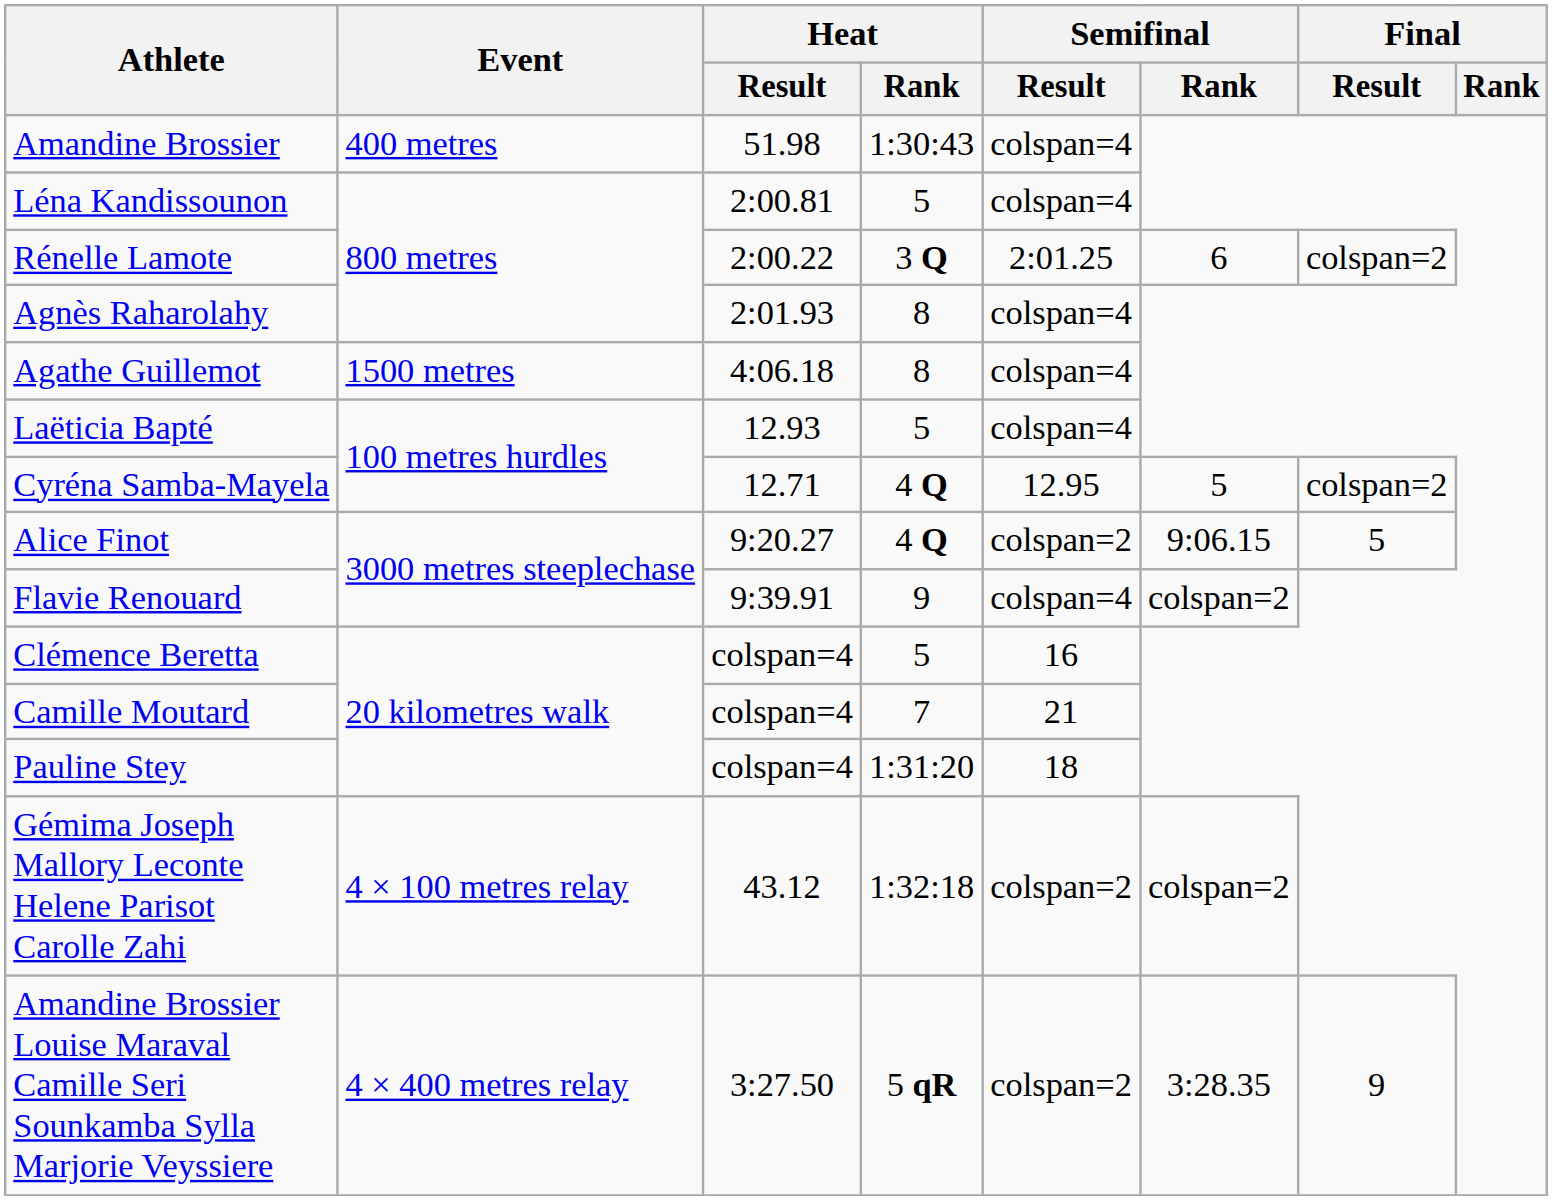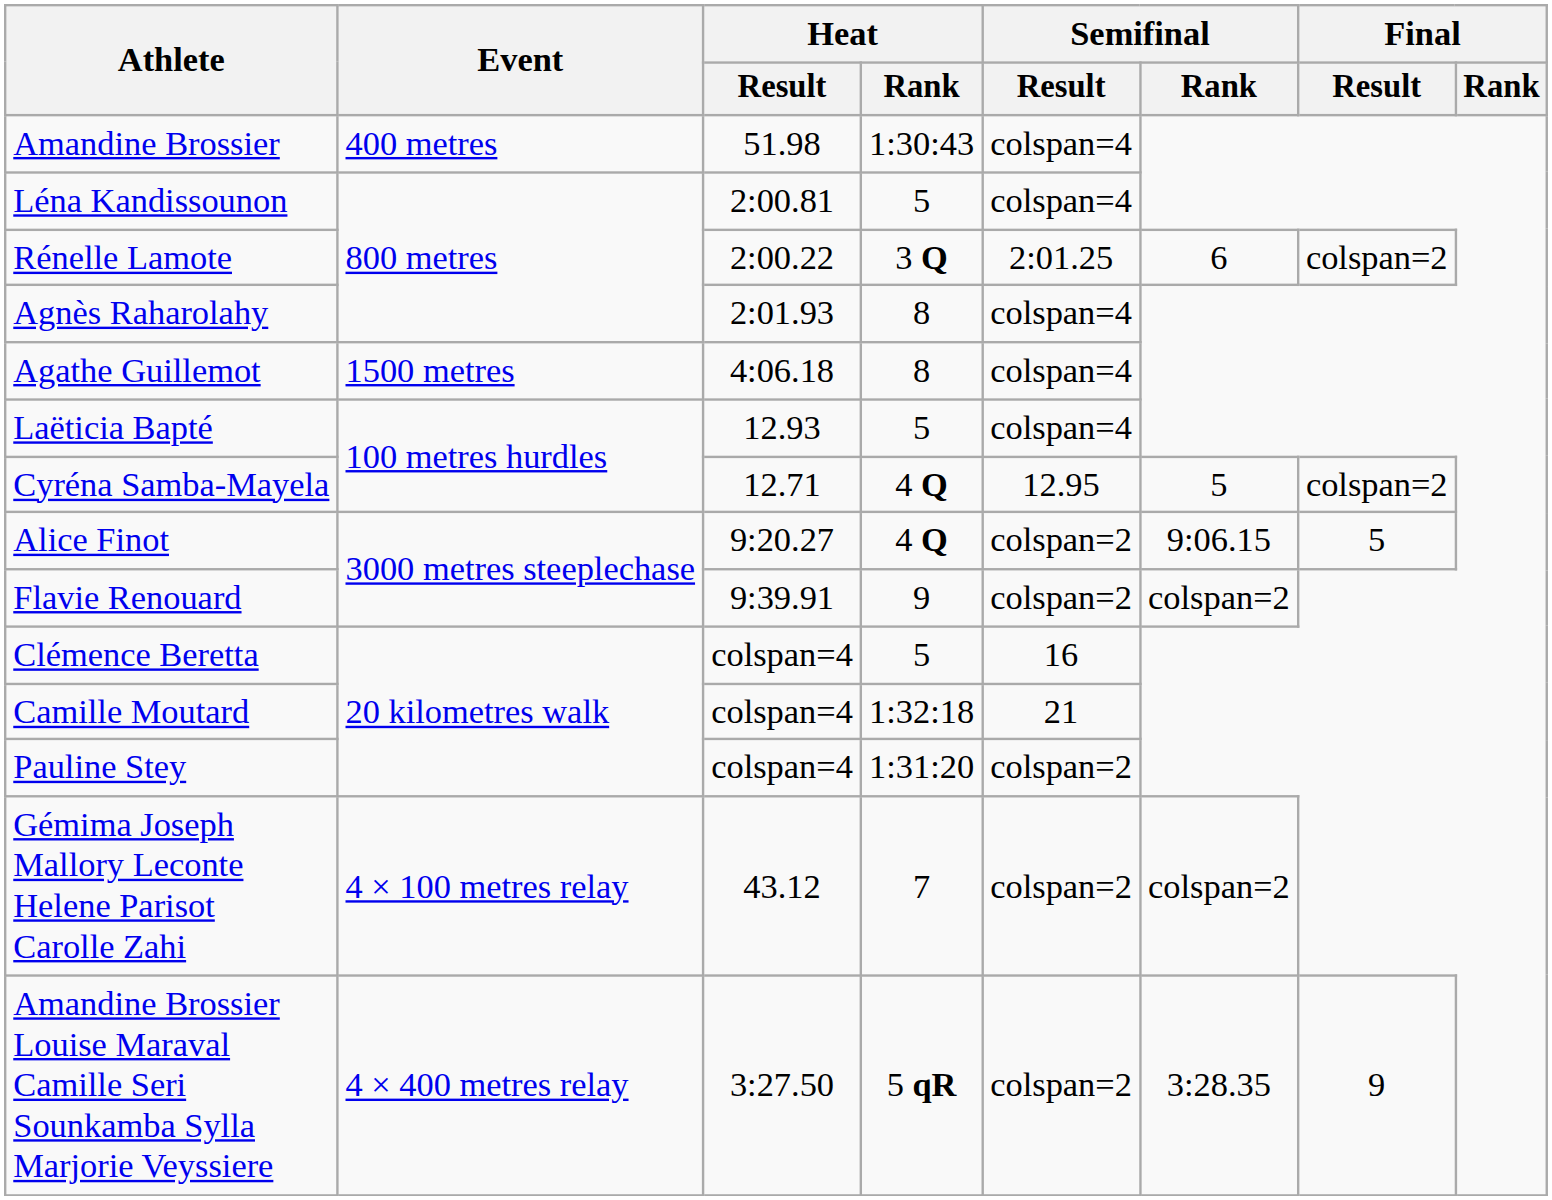(1061, 597) colspan=4 -> (1061, 597) colspan=2
(922, 711) 7 -> (922, 711) 1:32:18
(1061, 768) 18 -> (1061, 768) colspan=2
(922, 885) 1:32:18 -> (922, 885) 7
